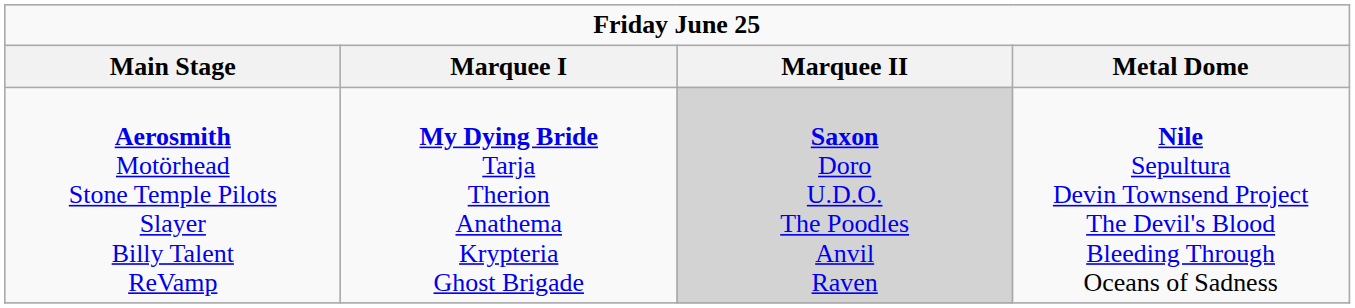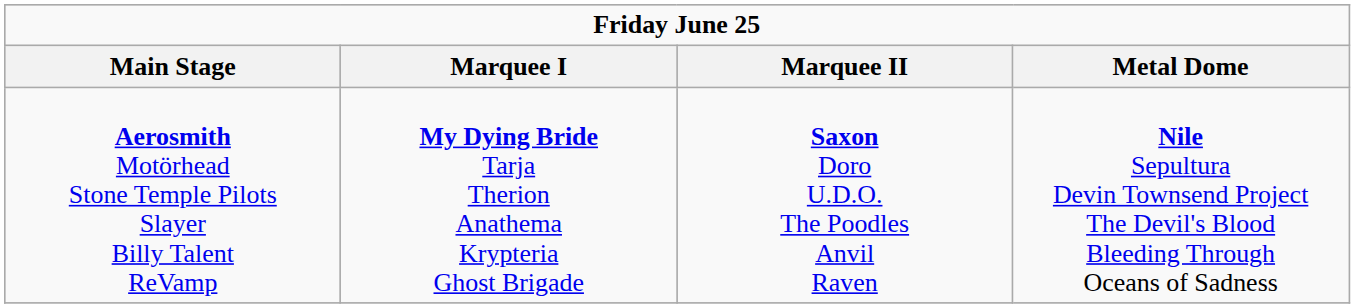(845, 209) lightgrey background -> (845, 209) no background
